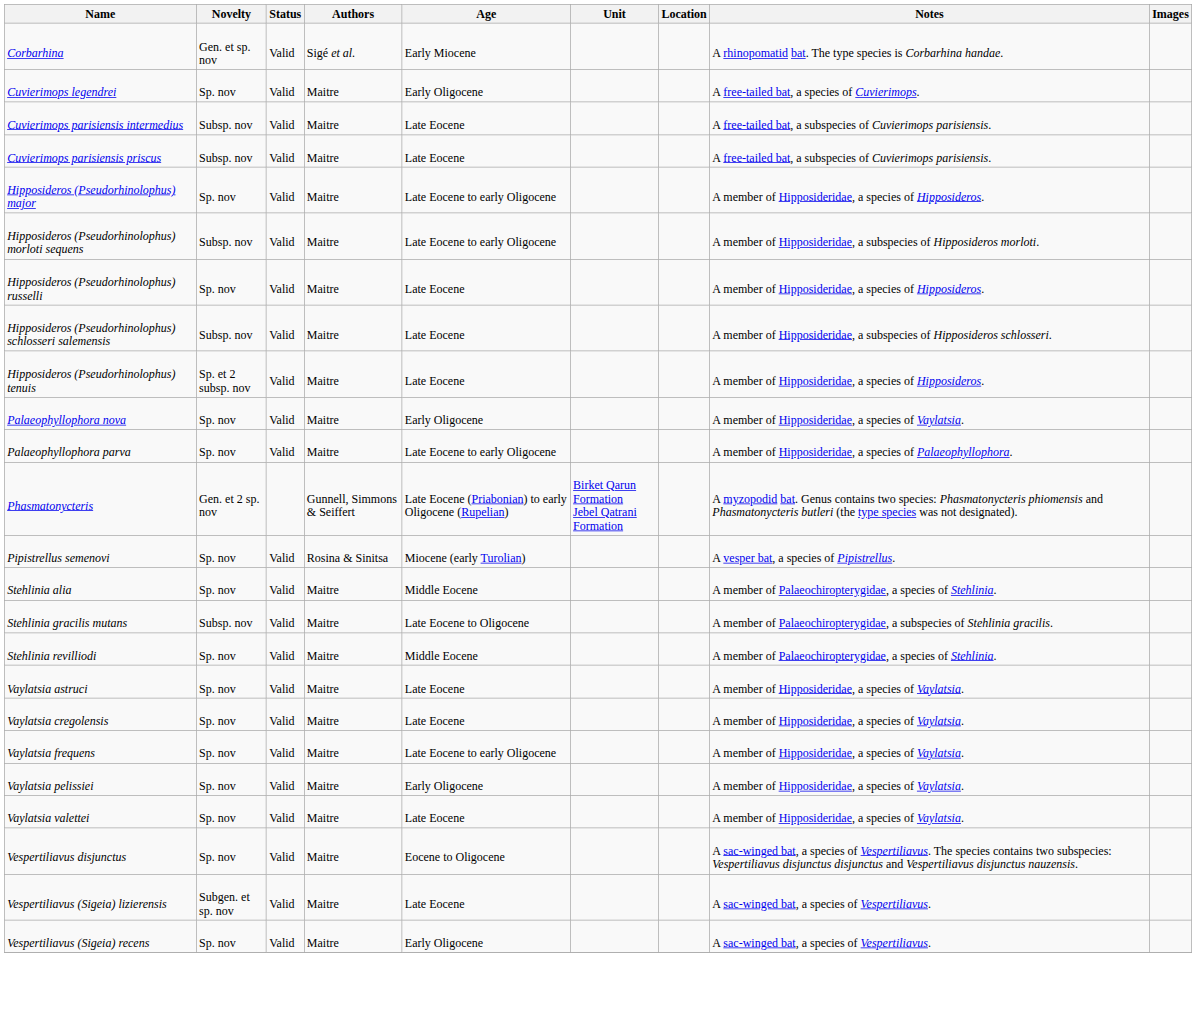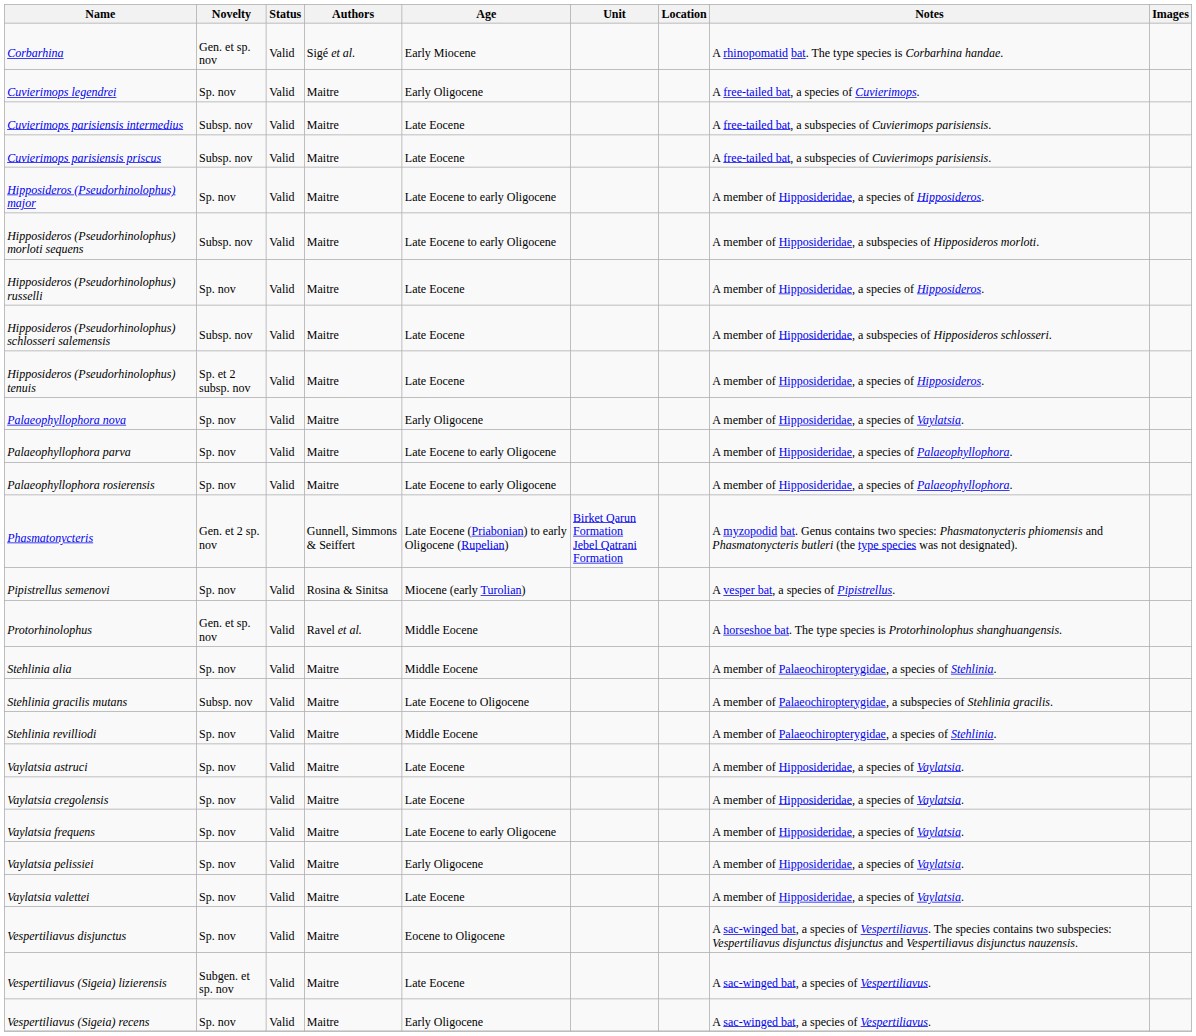+ row: (81, 485)
+ row: (49, 630)
